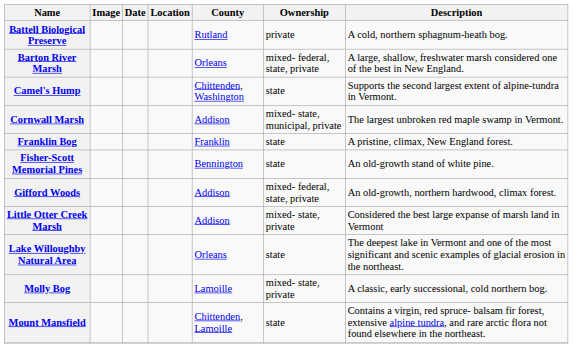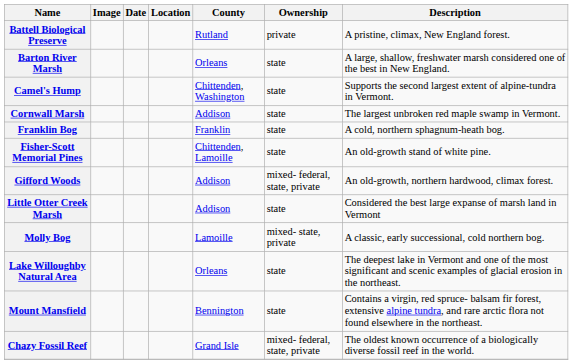(428, 35) A cold, northern sphagnum-heath bog. -> (427, 35) A pristine, climax, New England forest.
(298, 63) mixed- federal, state, private -> (276, 63) state
(304, 119) mixed- state, municipal, private -> (276, 113) state
(430, 142) A pristine, climax, New England forest. -> (425, 130) A cold, northern sphagnum-heath bog.
(219, 164) Bennington -> (219, 152) Chittenden, Lamoille
(293, 220) mixed- state, private -> (276, 209) state
rows swapped: (47, 254) <-> (47, 288)
(219, 322) Chittenden, Lamoille -> (219, 311) Bennington
+ row: (47, 345)
